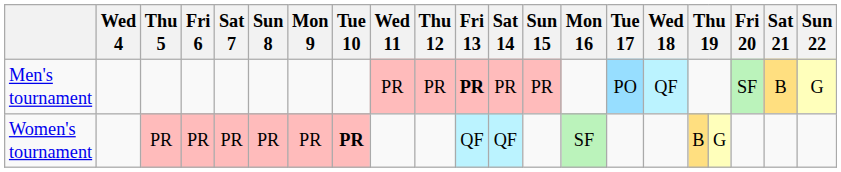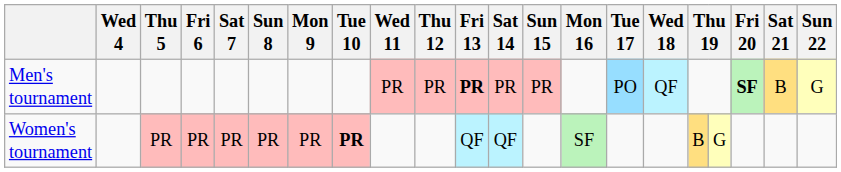(747, 86) normal -> (747, 86) bold
